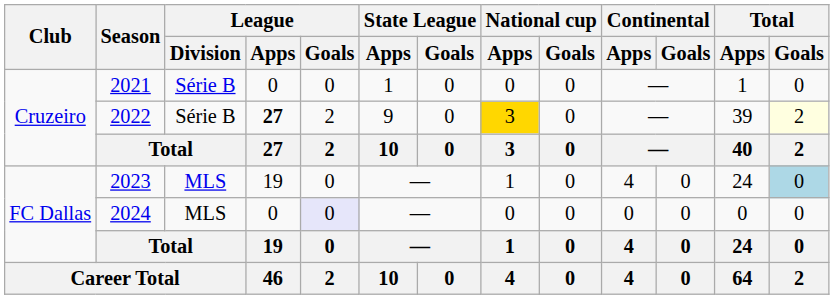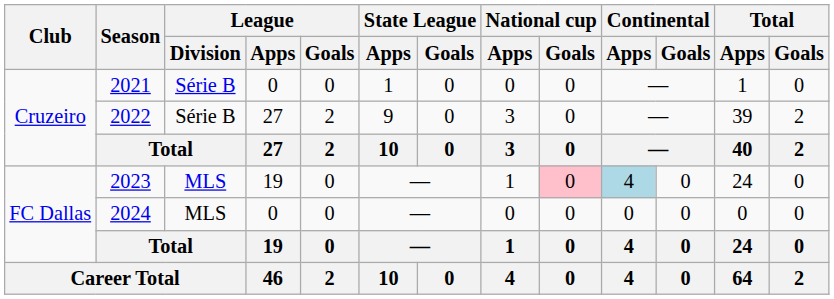(273, 117) bold -> (273, 117) normal
(510, 117) gold background -> (510, 117) no background
(799, 117) lightyellow background -> (799, 117) no background
(570, 181) no background -> (570, 181) pink background
(629, 181) no background -> (629, 181) lightblue background
(799, 181) lightblue background -> (799, 181) no background
(330, 213) lavender background -> (330, 213) no background
